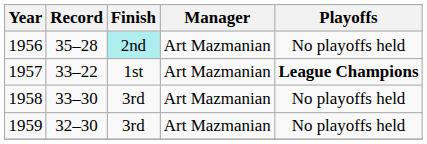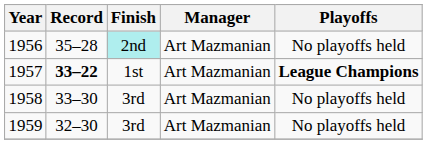(77, 71) normal -> (77, 71) bold
